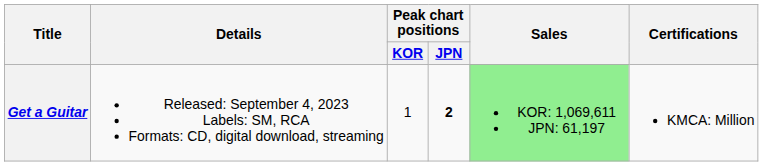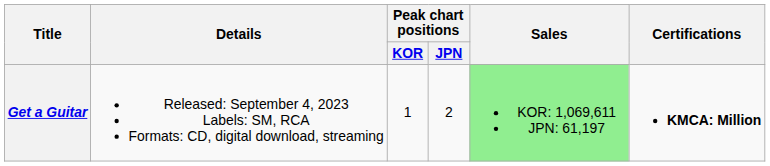(449, 112) bold -> (449, 112) normal
(693, 121) normal -> (697, 121) bold
